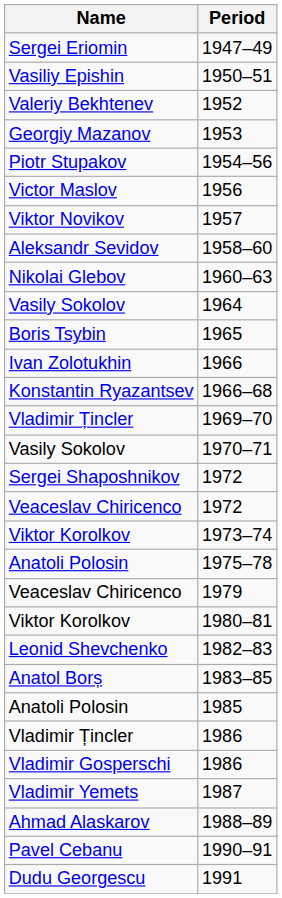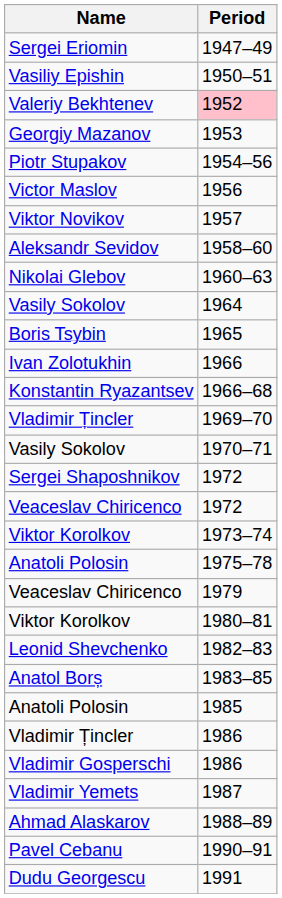(222, 104) no background -> (222, 104) pink background
